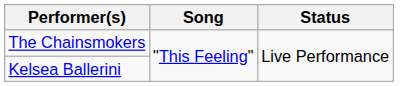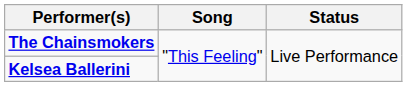(77, 43) normal -> (81, 43) bold
(65, 69) normal -> (69, 69) bold
